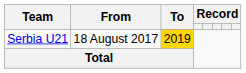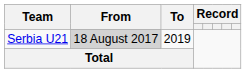(116, 39) no background -> (116, 39) lightgrey background
(177, 39) gold background -> (177, 39) no background
